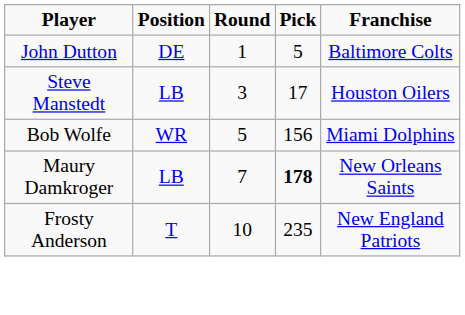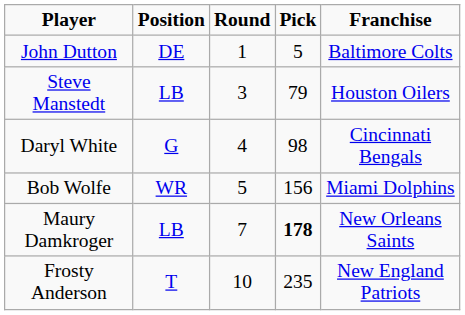(298, 92) 17 -> (298, 92) 79
+ row: (69, 145)
